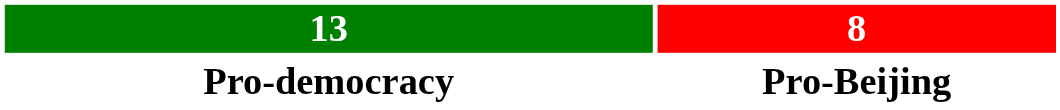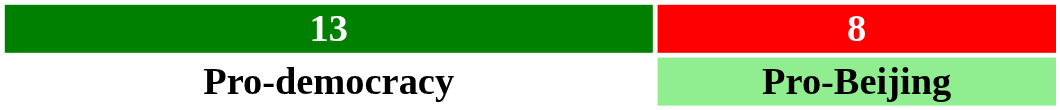(857, 80) no background -> (857, 80) lightgreen background
